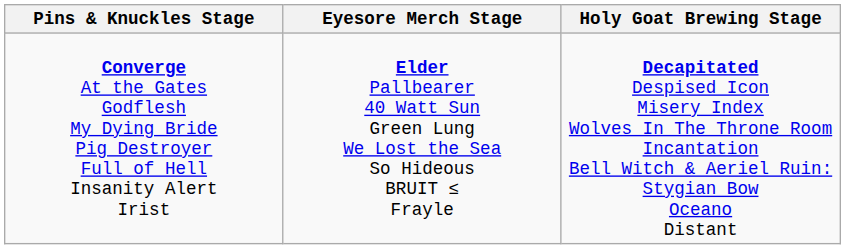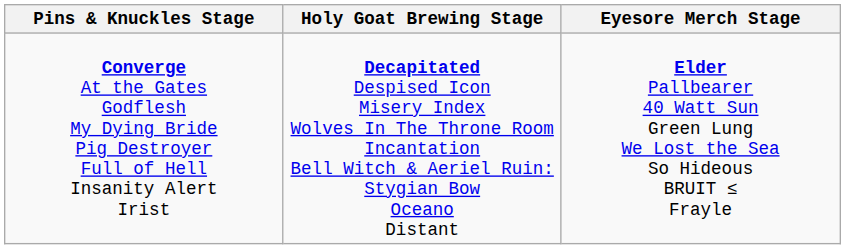columns swapped: (701, 19) <-> (422, 19)
